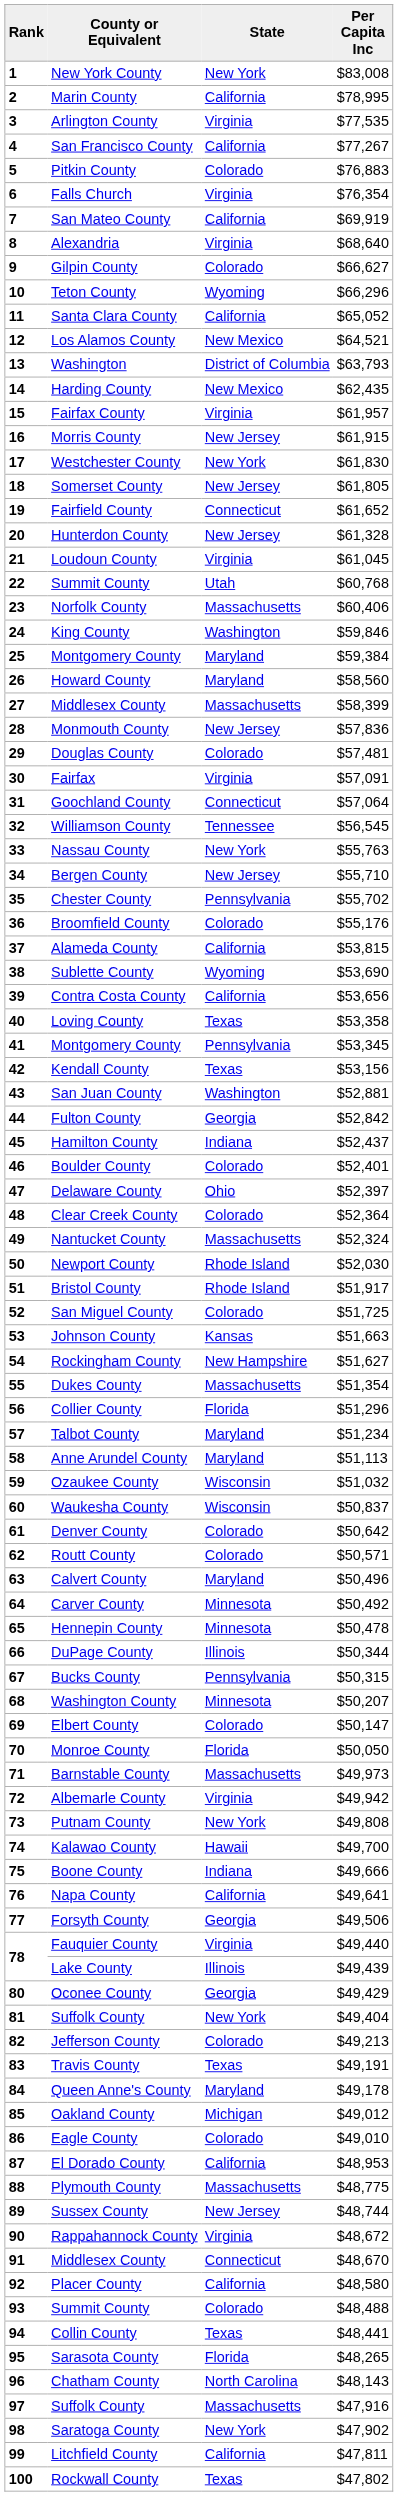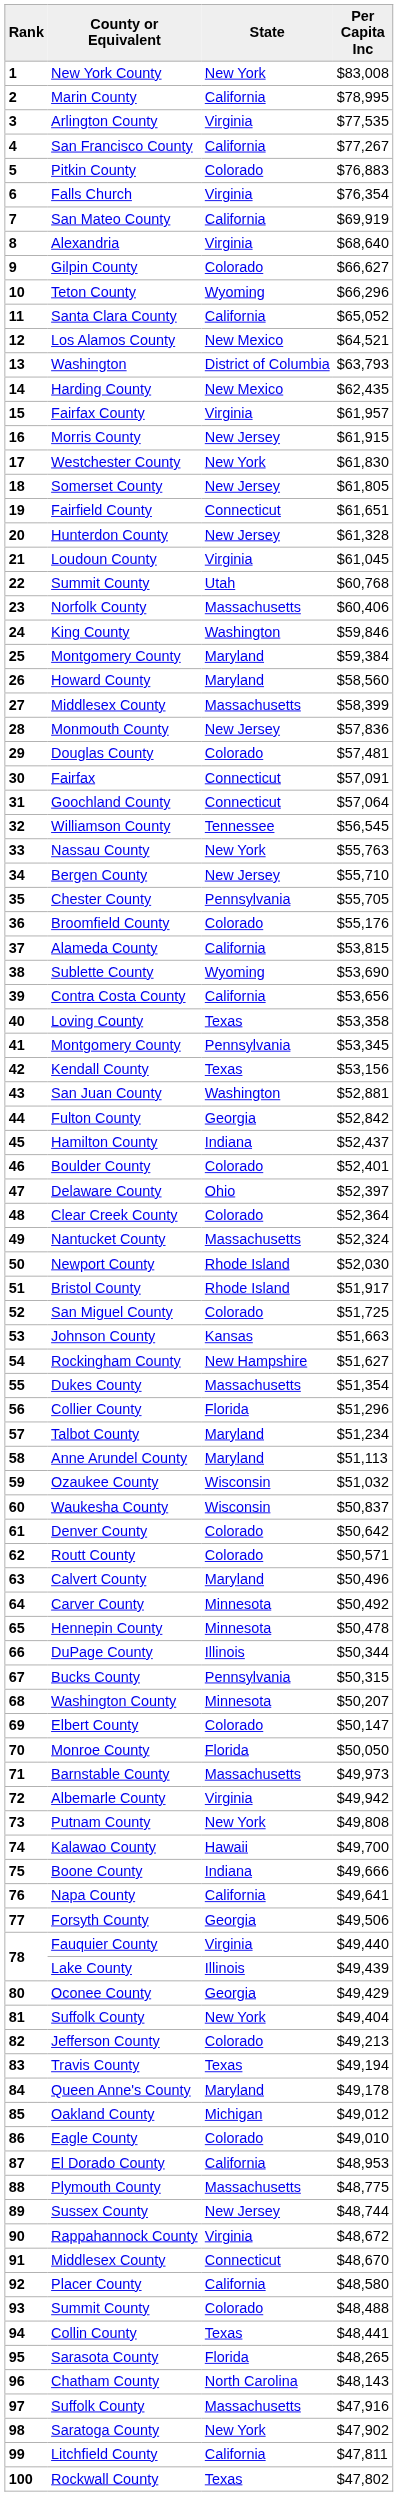(363, 510) $61,652 -> (363, 510) $61,651
(229, 778) Virginia -> (243, 778) Connecticut
(363, 899) $55,702 -> (363, 899) $55,705
(363, 2065) $49,191 -> (363, 2065) $49,194
